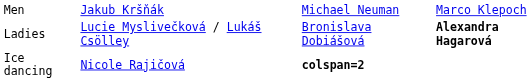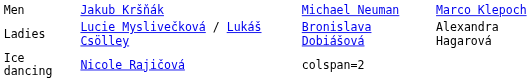(467, 34) bold -> (467, 34) normal
(333, 64) bold -> (333, 64) normal
